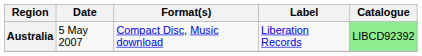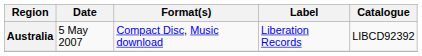(383, 36) lightgreen background -> (383, 36) no background
